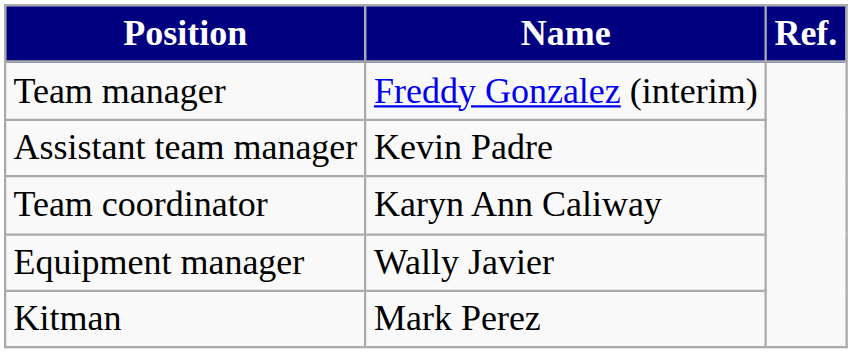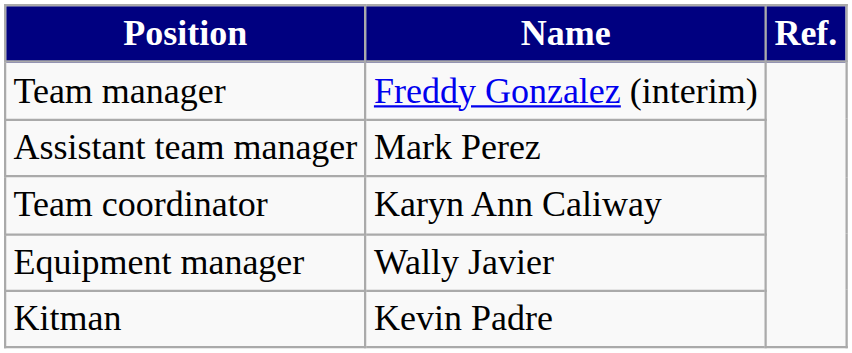(463, 147) Kevin Padre -> (457, 147) Mark Perez
(457, 318) Mark Perez -> (463, 318) Kevin Padre
